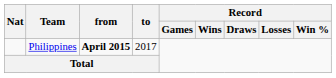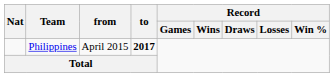(106, 47) bold -> (105, 47) normal
(146, 47) normal -> (144, 47) bold
